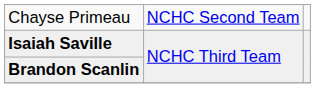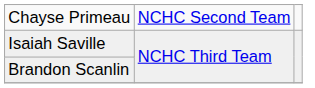(60, 43) bold -> (57, 43) normal
(74, 69) bold -> (69, 69) normal
